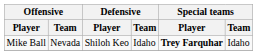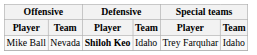(107, 43) normal -> (108, 43) bold
(192, 43) bold -> (190, 43) normal
